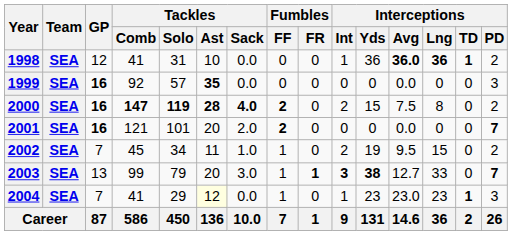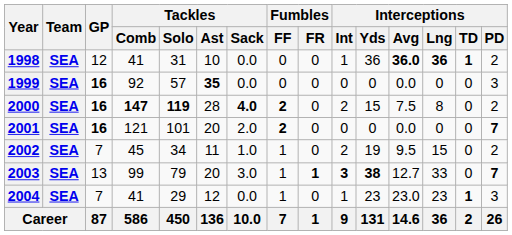(212, 106) bold -> (212, 106) normal
(212, 196) lightyellow background -> (212, 196) no background
